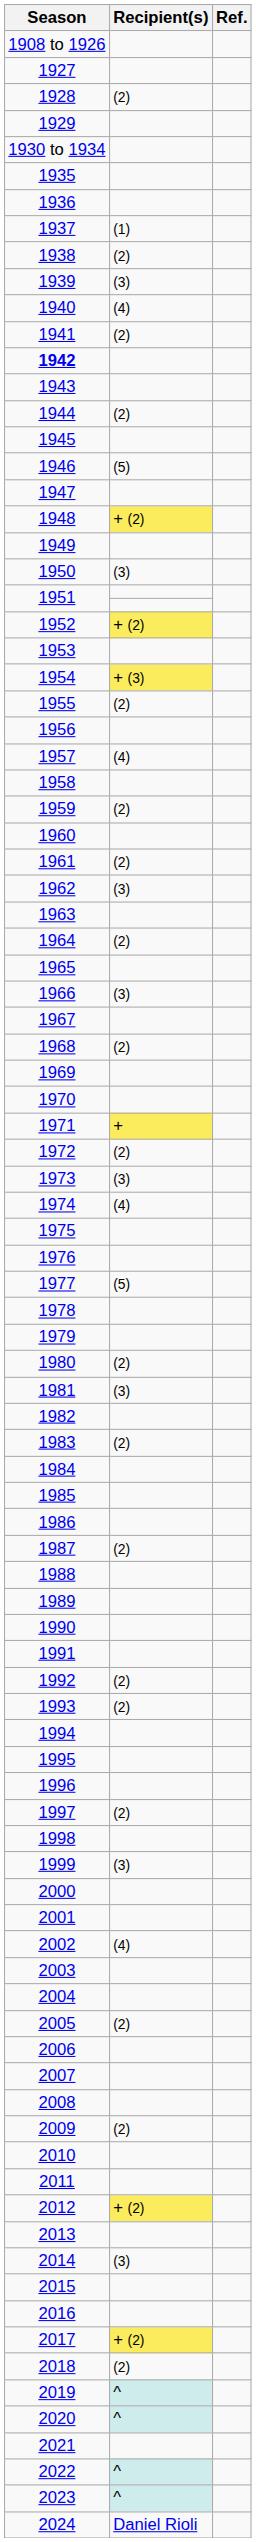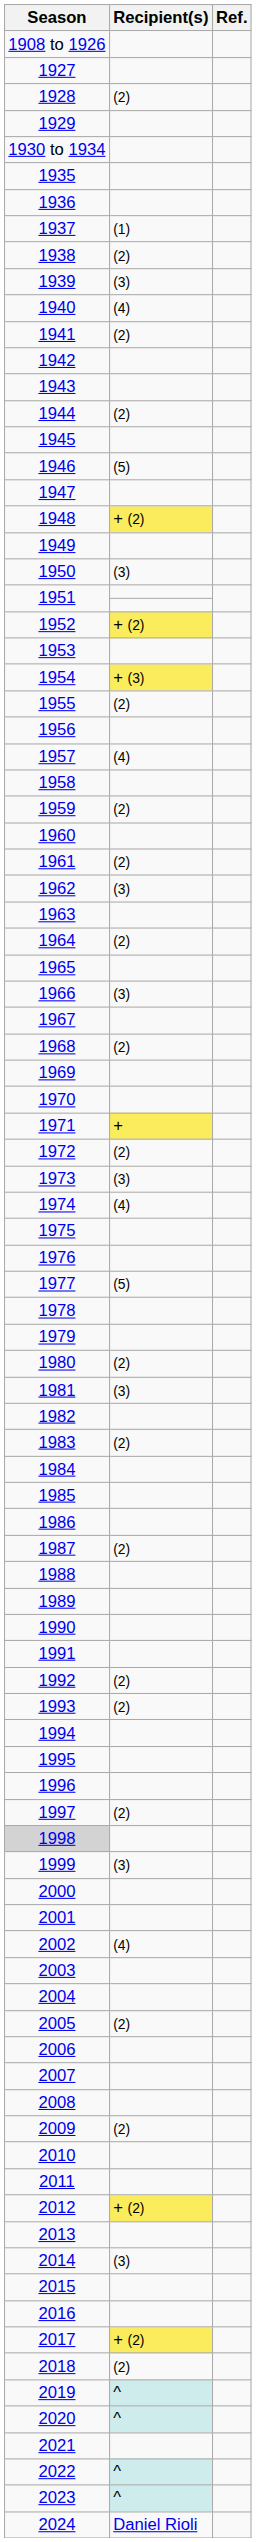(57, 360) bold -> (57, 360) normal
(57, 1838) no background -> (57, 1838) lightgrey background
